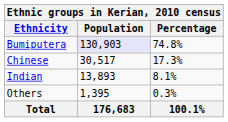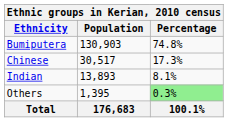(101, 45) lavender background -> (101, 45) no background
(165, 93) no background -> (165, 93) lightgreen background
